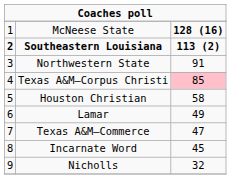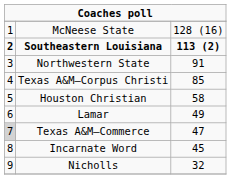(198, 30) bold -> (198, 30) normal
(198, 81) pink background -> (198, 81) no background
(10, 132) no background -> (10, 132) lightgrey background
